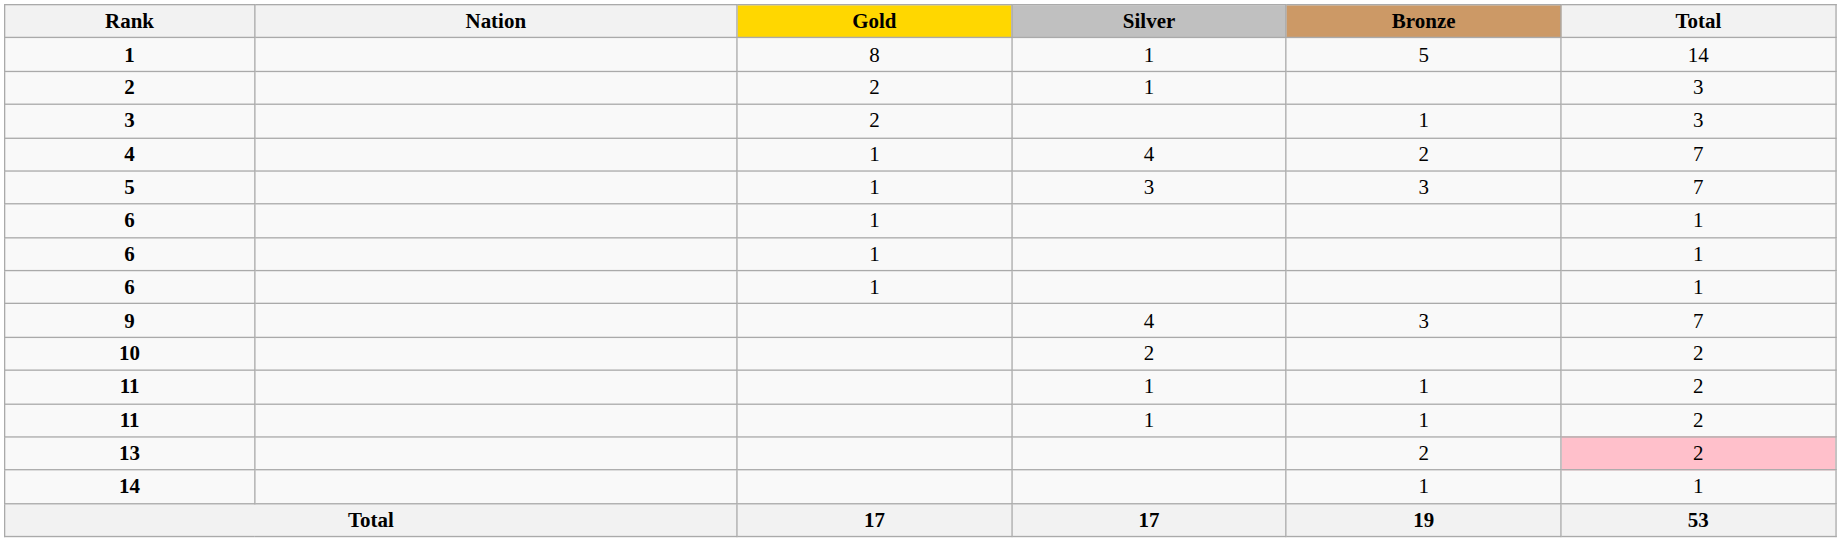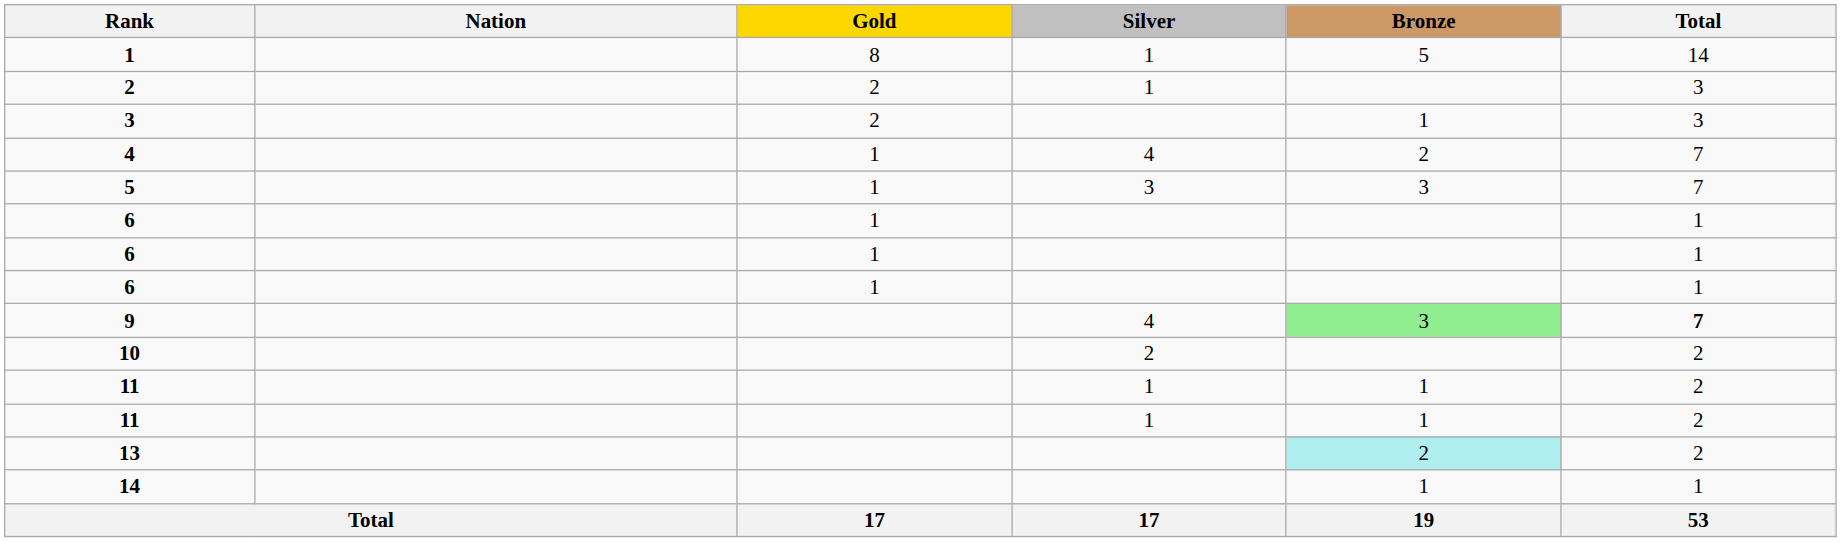(1424, 320) no background -> (1424, 320) lightgreen background
(1698, 320) normal -> (1698, 320) bold
(1424, 453) no background -> (1424, 453) paleturquoise background
(1698, 453) pink background -> (1698, 453) no background
